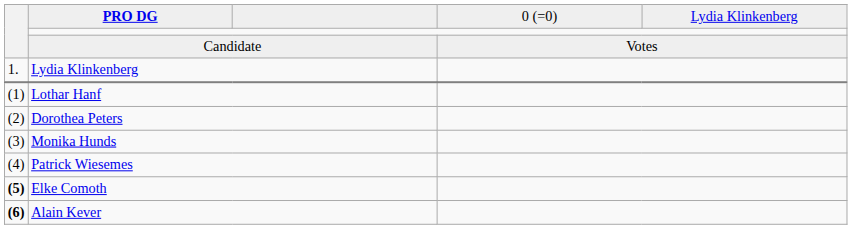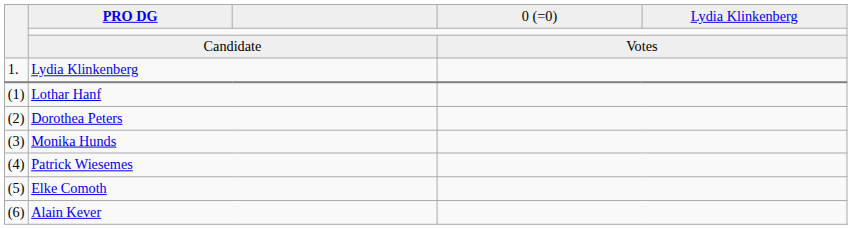(16, 188) bold -> (16, 188) normal
(16, 212) bold -> (16, 212) normal
